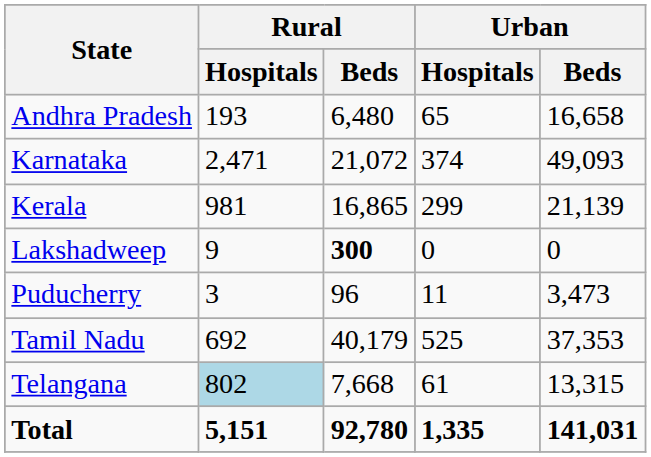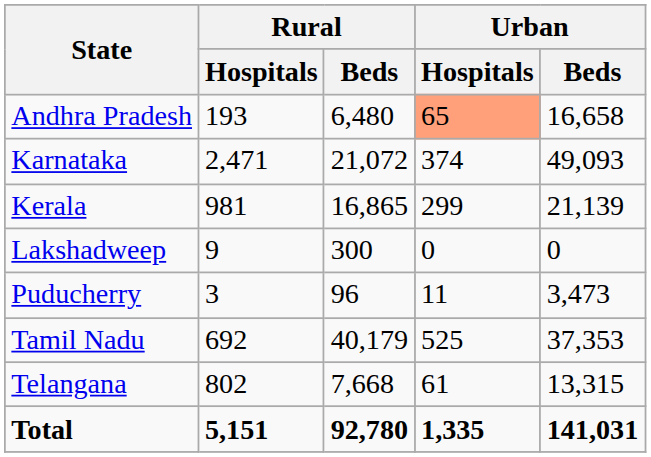(435, 116) no background -> (435, 116) lightsalmon background
(352, 250) bold -> (352, 250) normal
(226, 384) lightblue background -> (226, 384) no background
